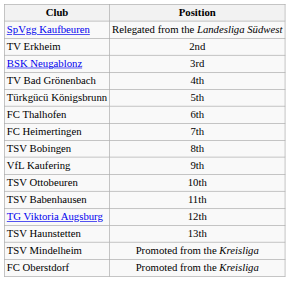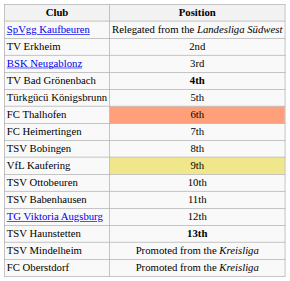(197, 81) normal -> (197, 81) bold
(197, 115) no background -> (197, 115) lightsalmon background
(197, 166) no background -> (197, 166) khaki background
(197, 234) normal -> (197, 234) bold
